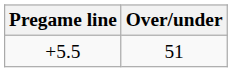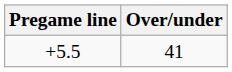(174, 50) 51 -> (174, 50) 41
